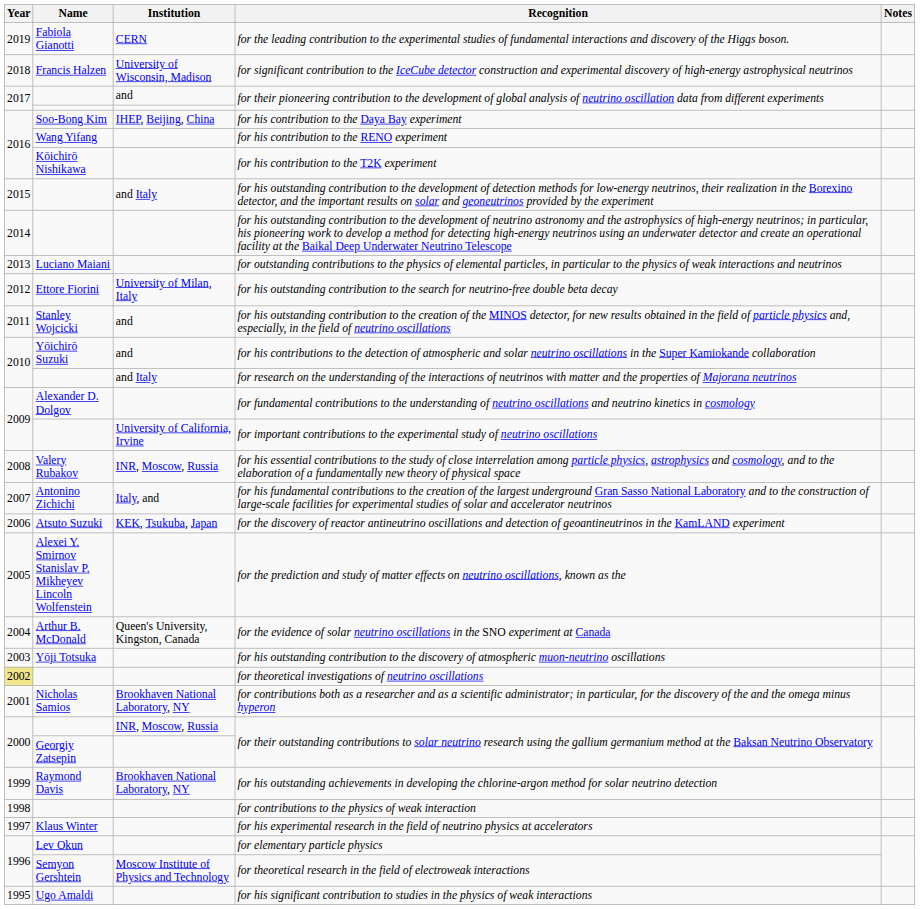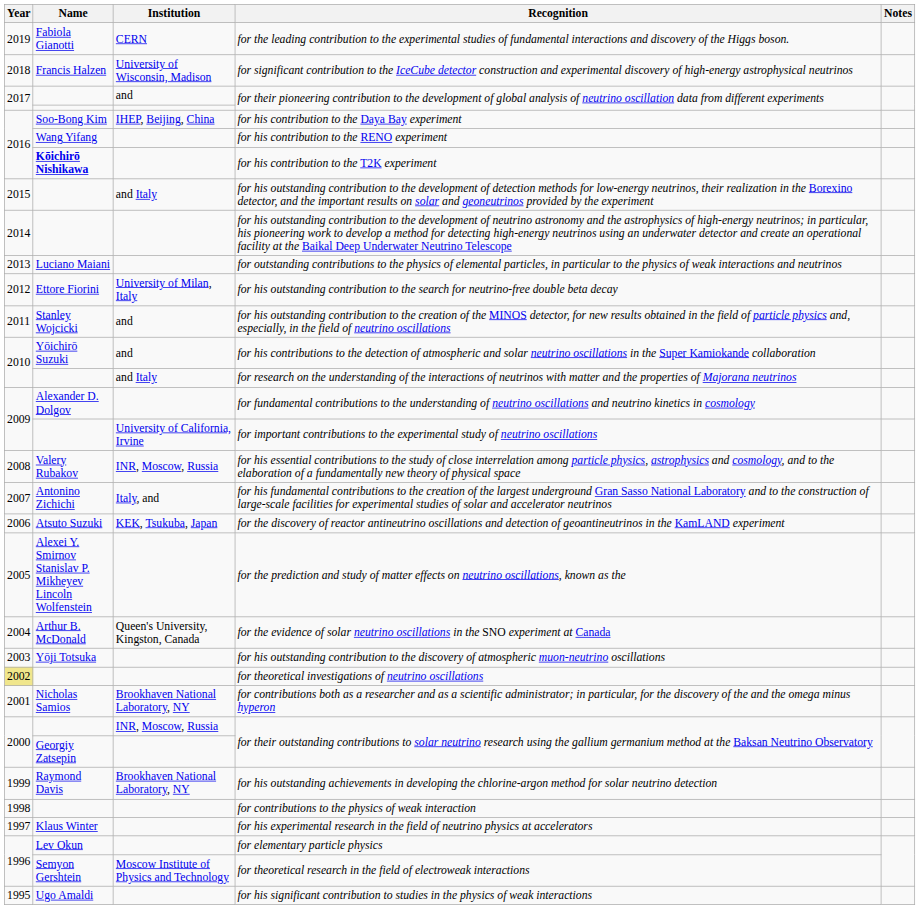(61, 163) normal -> (62, 163) bold
